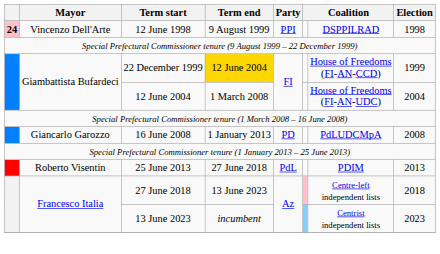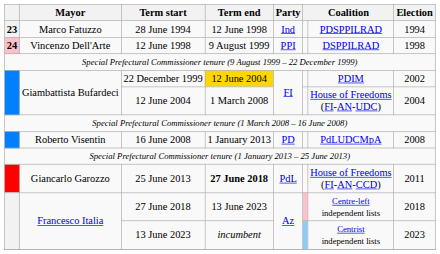+ row: (163, 29)
(351, 68) House of Freedoms (FI-AN-CCD) -> (351, 78) PDIM
(415, 68) 1999 -> (415, 78) 2002
(70, 135) Giancarlo Garozzo -> (70, 139) Roberto Visentin
(70, 168) Roberto Visentin -> (70, 178) Giancarlo Garozzo
(239, 168) normal -> (239, 178) bold
(351, 168) PDIM -> (351, 178) House of Freedoms (FI-AN-CCD)
(415, 168) 2013 -> (415, 178) 2011
